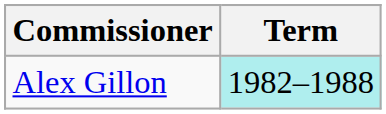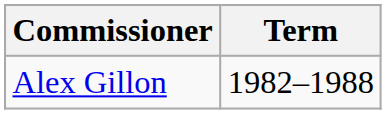(301, 81) paleturquoise background -> (301, 81) no background
